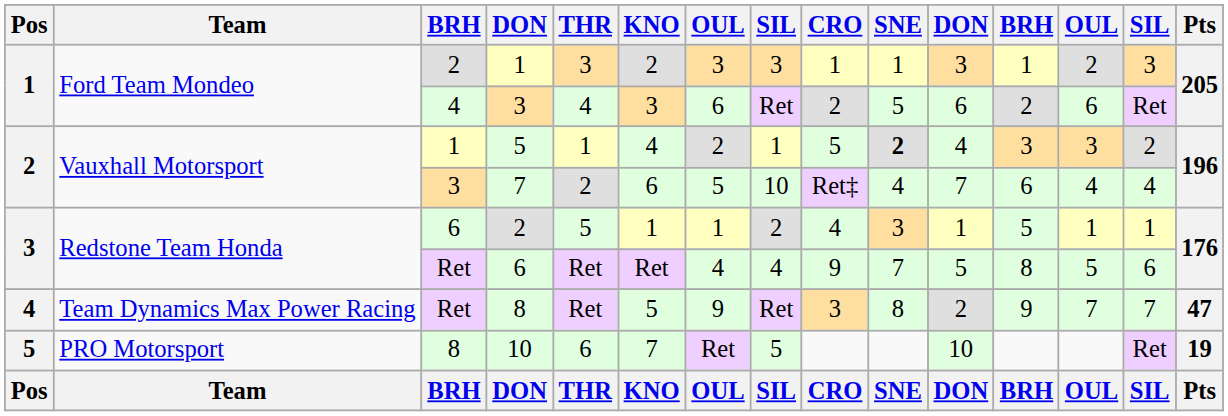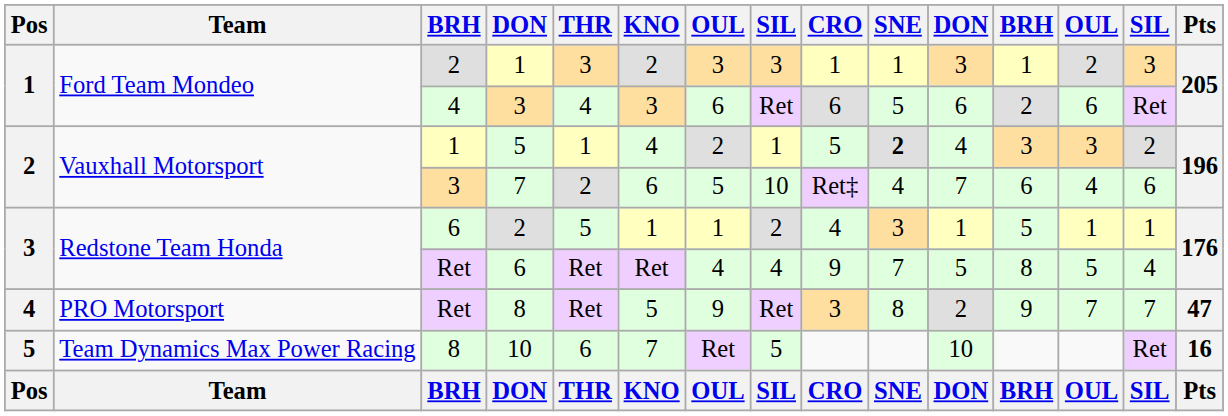(835, 105) 2 -> (835, 105) 6
(1150, 186) 4 -> (1150, 186) 6
(1150, 268) 6 -> (1150, 268) 4
(237, 308) Team Dynamics Max Power Racing -> (142, 308) PRO Motorsport
(142, 349) PRO Motorsport -> (237, 349) Team Dynamics Max Power Racing
(1200, 349) 19 -> (1200, 349) 16
